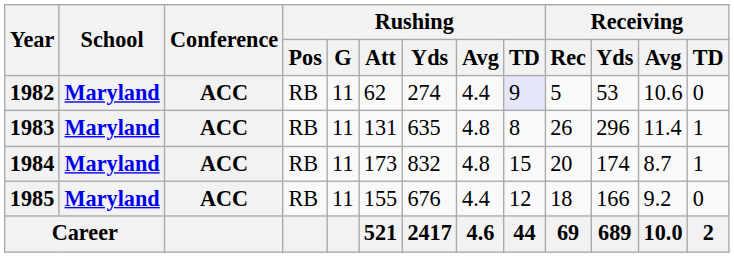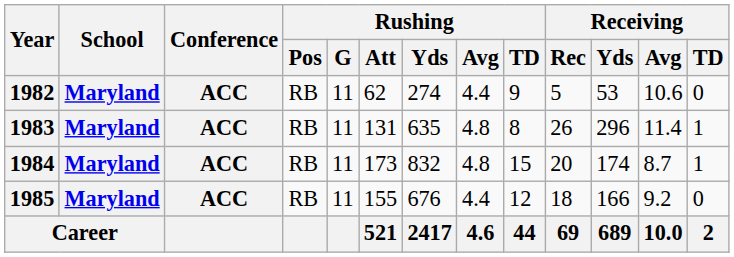(515, 92) lavender background -> (515, 92) no background
